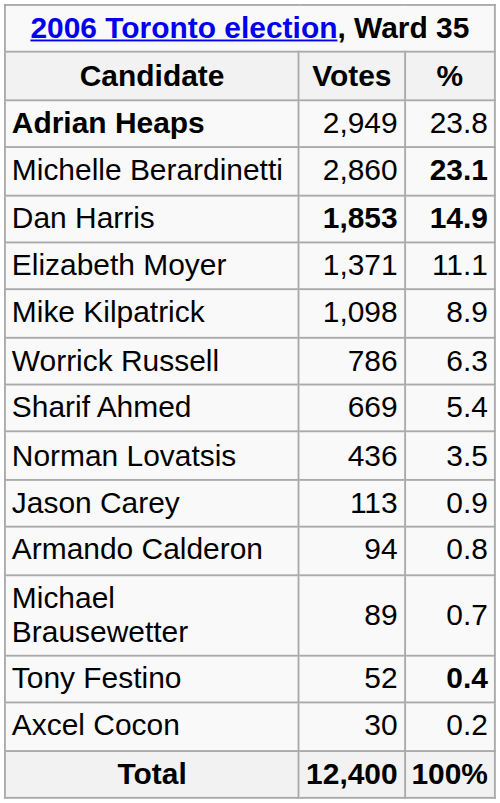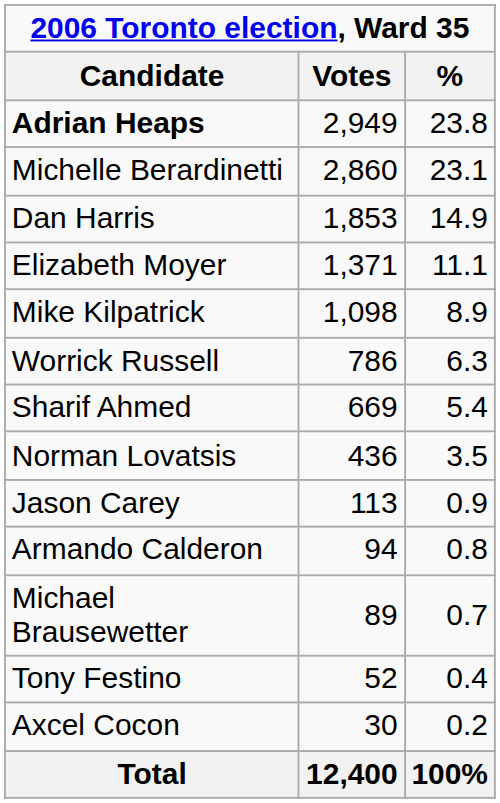(459, 170) bold -> (459, 170) normal
(360, 218) bold -> (360, 218) normal
(459, 218) bold -> (459, 218) normal
(467, 678) bold -> (467, 678) normal
